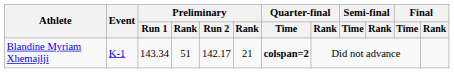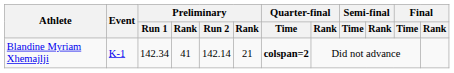(154, 53) 143.34 -> (154, 53) 142.34
(185, 53) 51 -> (185, 53) 41
(216, 53) 142.17 -> (216, 53) 142.14
